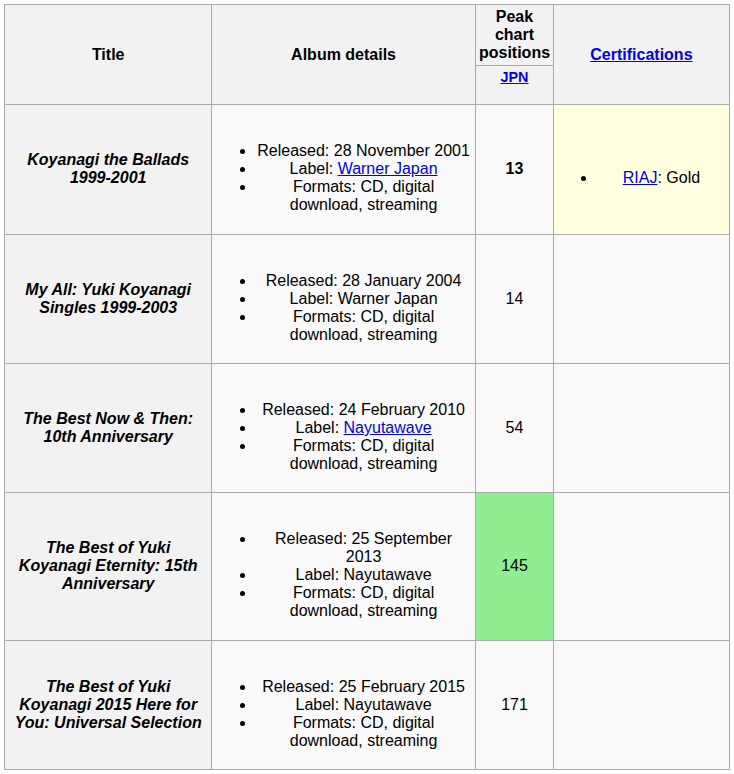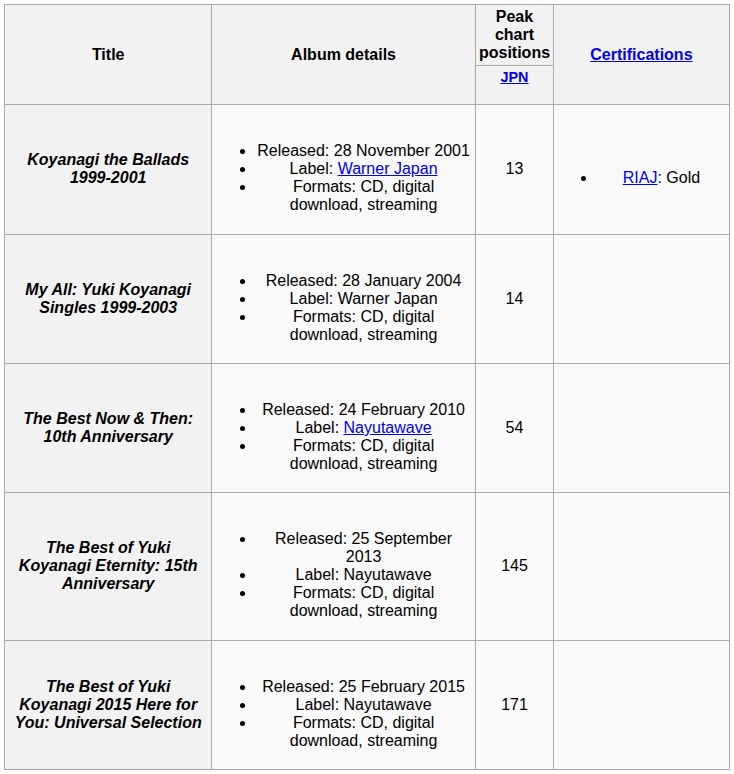(514, 169) bold -> (514, 169) normal
(641, 178) lightyellow background -> (641, 178) no background
(514, 566) lightgreen background -> (514, 566) no background
